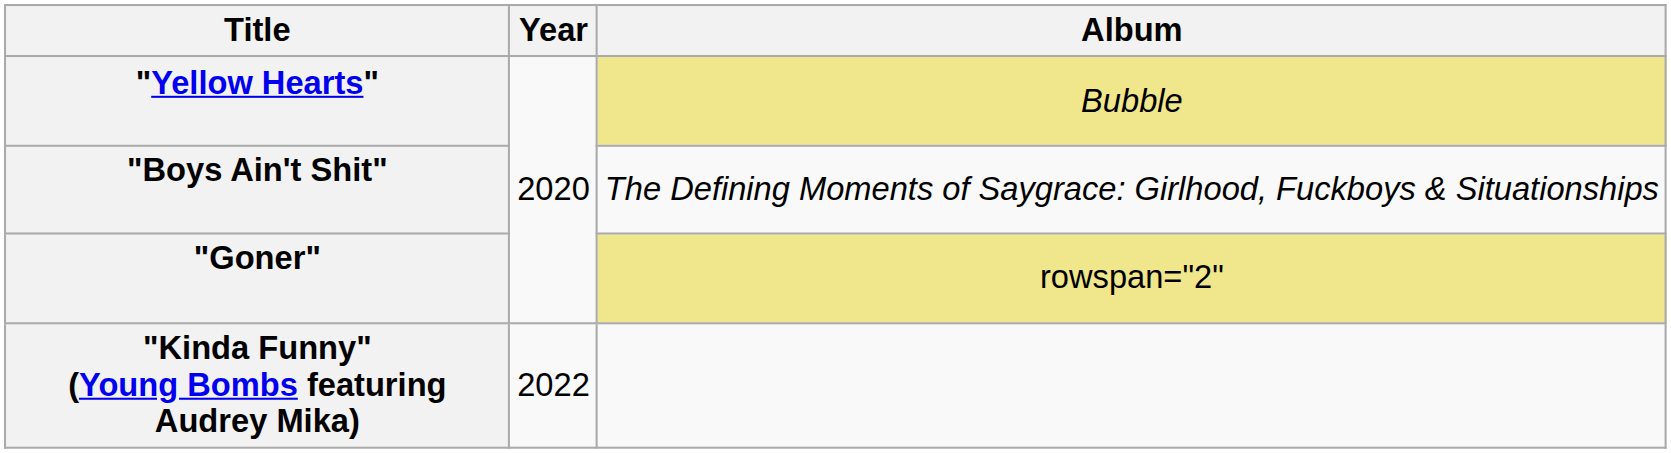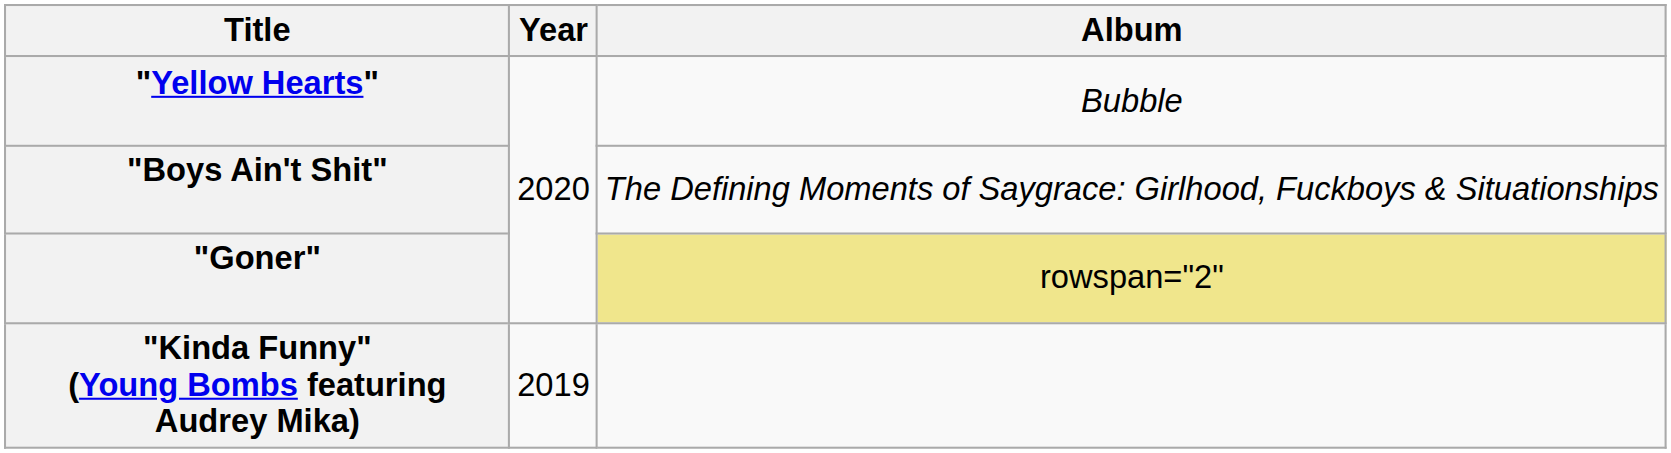(1132, 100) khaki background -> (1132, 100) no background
(553, 384) 2022 -> (553, 384) 2019
